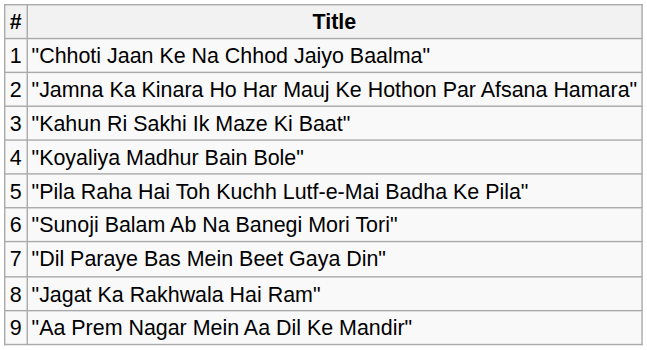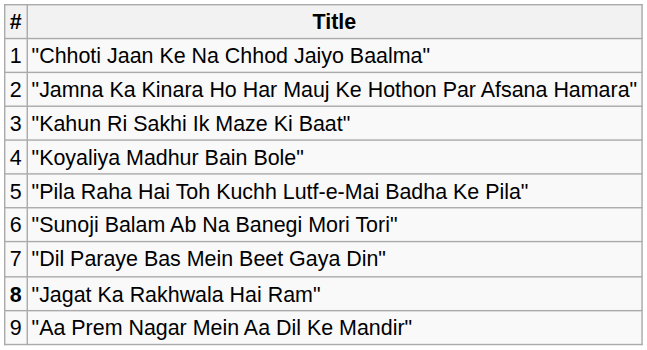(16, 293) normal -> (16, 293) bold
